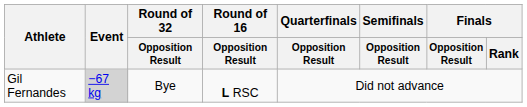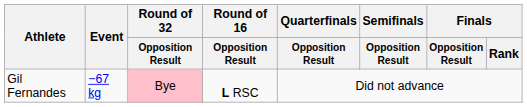(99, 86) lightgrey background -> (99, 86) no background
(165, 86) no background -> (165, 86) pink background
